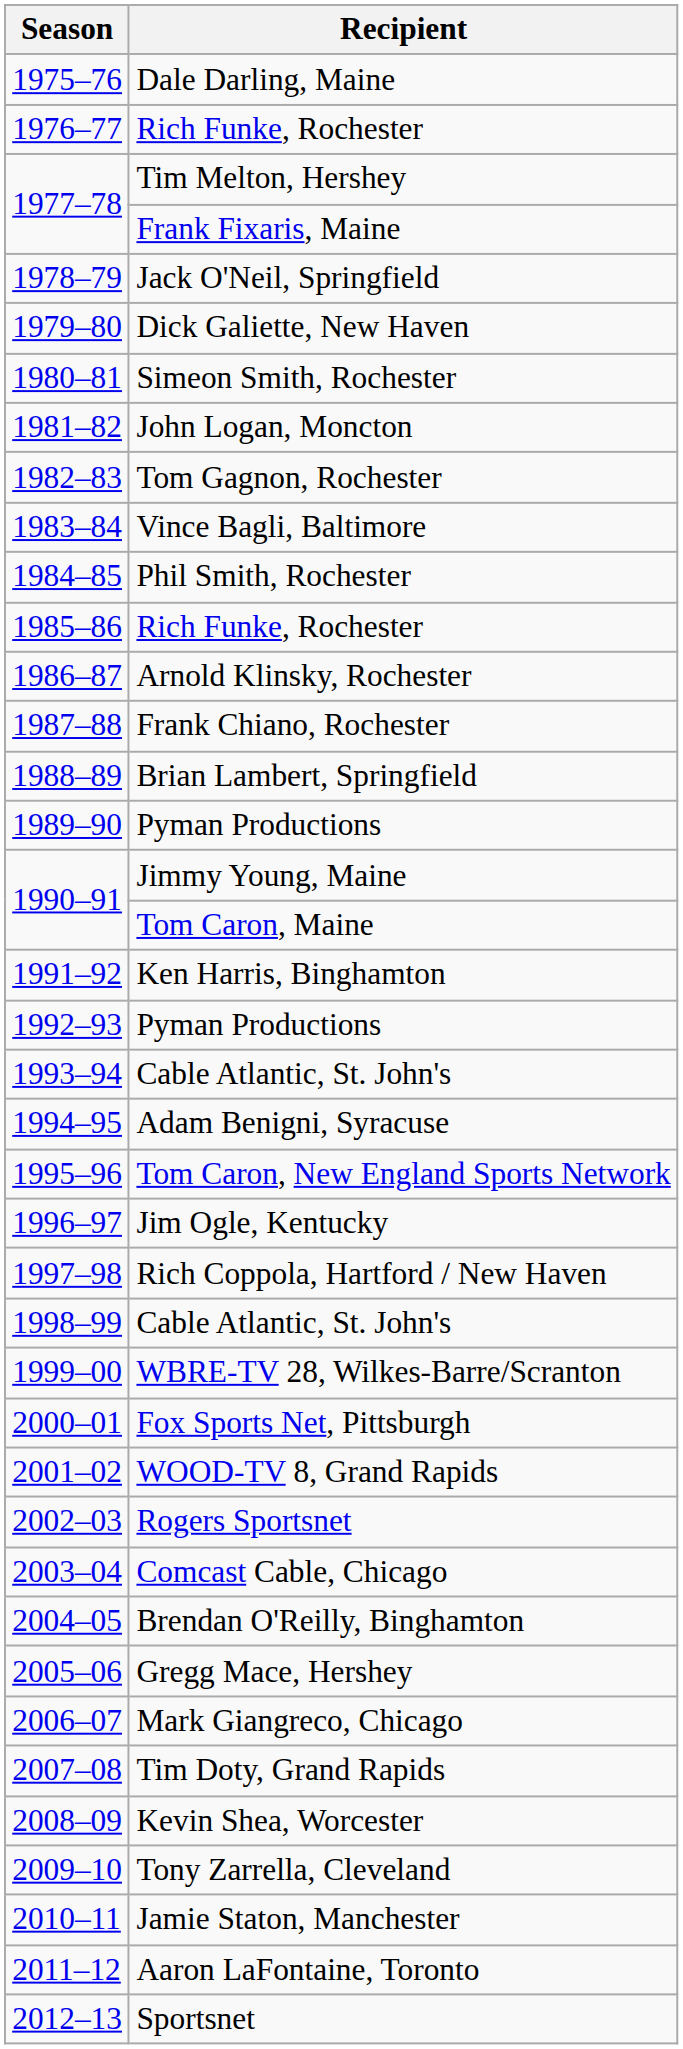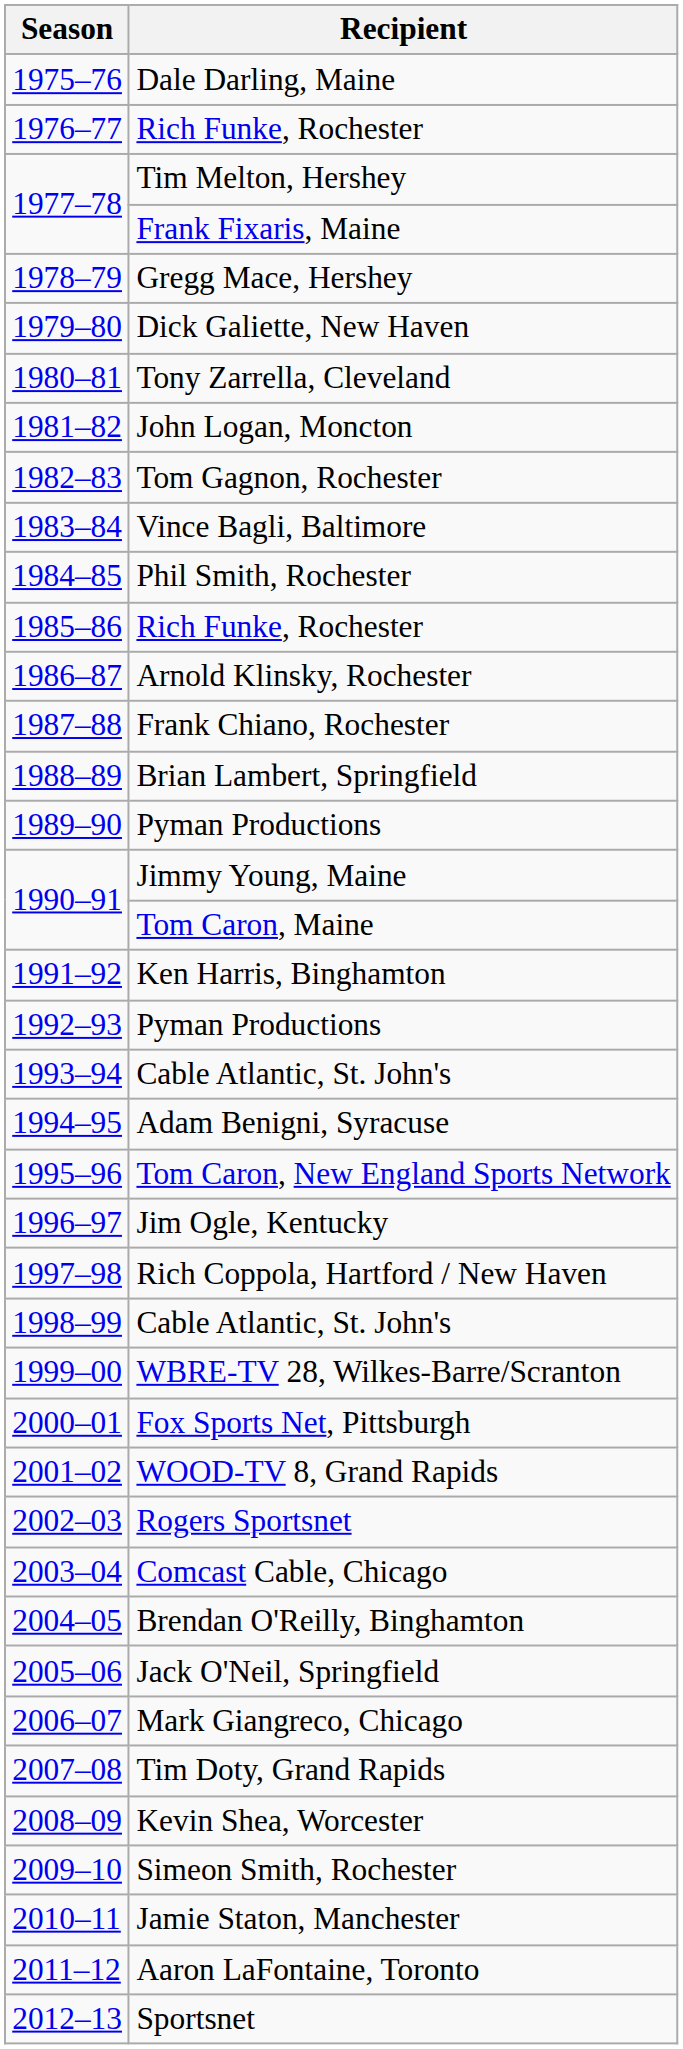(288, 278) Jack O'Neil, Springfield -> (274, 278) Gregg Mace, Hershey
(296, 377) Simeon Smith, Rochester -> (293, 377) Tony Zarrella, Cleveland
(274, 1670) Gregg Mace, Hershey -> (288, 1670) Jack O'Neil, Springfield
(293, 1869) Tony Zarrella, Cleveland -> (296, 1869) Simeon Smith, Rochester
